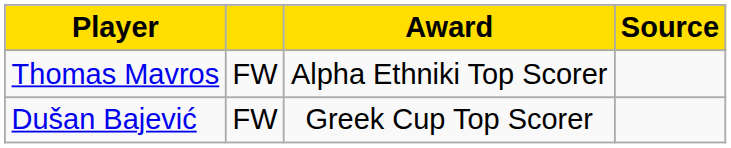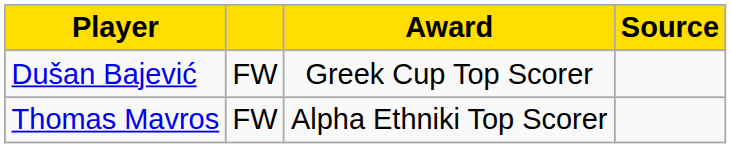rows swapped: (115, 73) <-> (104, 119)
